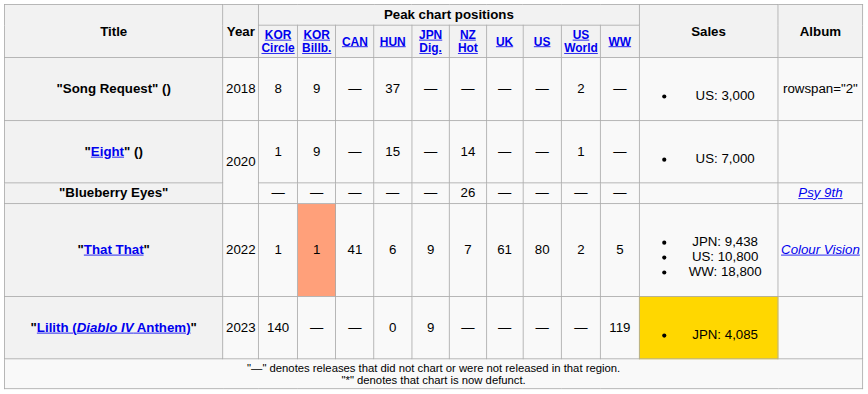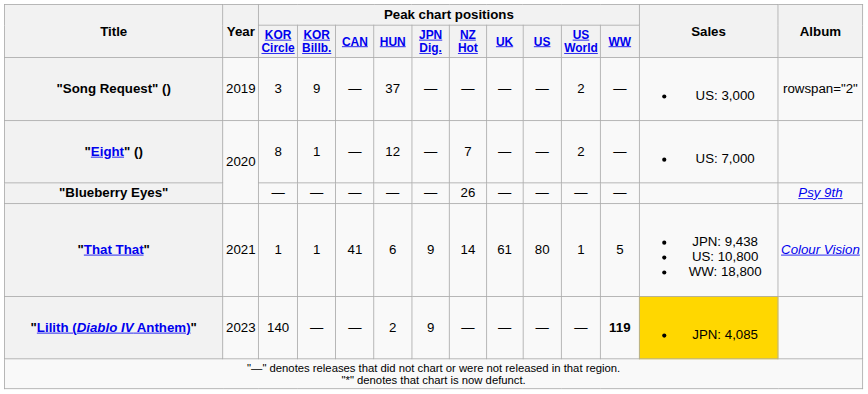(241, 89) 2018 -> (241, 89) 2019
(278, 89) 8 -> (278, 89) 3
(278, 151) 1 -> (278, 151) 8
(317, 151) 9 -> (317, 151) 1
(393, 151) 15 -> (393, 151) 12
(468, 151) 14 -> (468, 151) 7
(581, 151) 1 -> (581, 151) 2
(241, 250) 2022 -> (241, 250) 2021
(317, 250) lightsalmon background -> (317, 250) no background
(468, 250) 7 -> (468, 250) 14
(581, 250) 2 -> (581, 250) 1
(393, 327) 0 -> (393, 327) 2
(620, 327) normal -> (620, 327) bold
